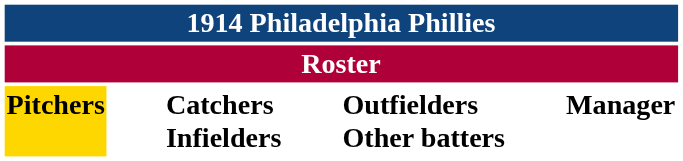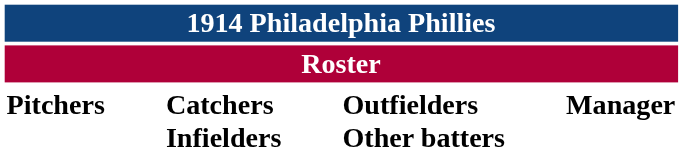(56, 104) gold background -> (56, 104) no background
